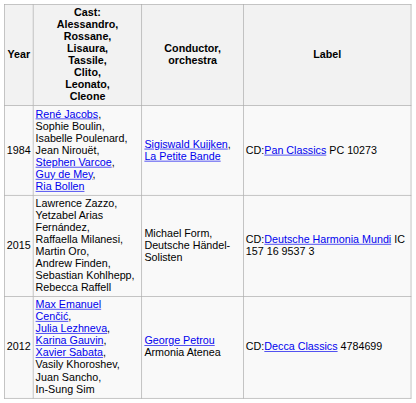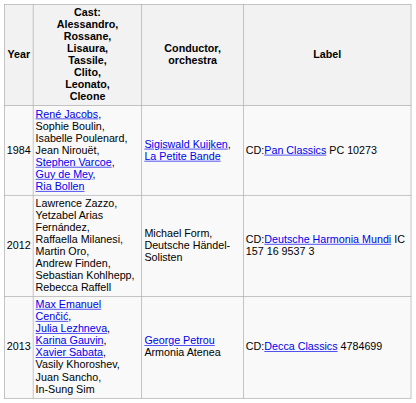(19, 245) 2015 -> (19, 245) 2012
(19, 347) 2012 -> (19, 347) 2013
